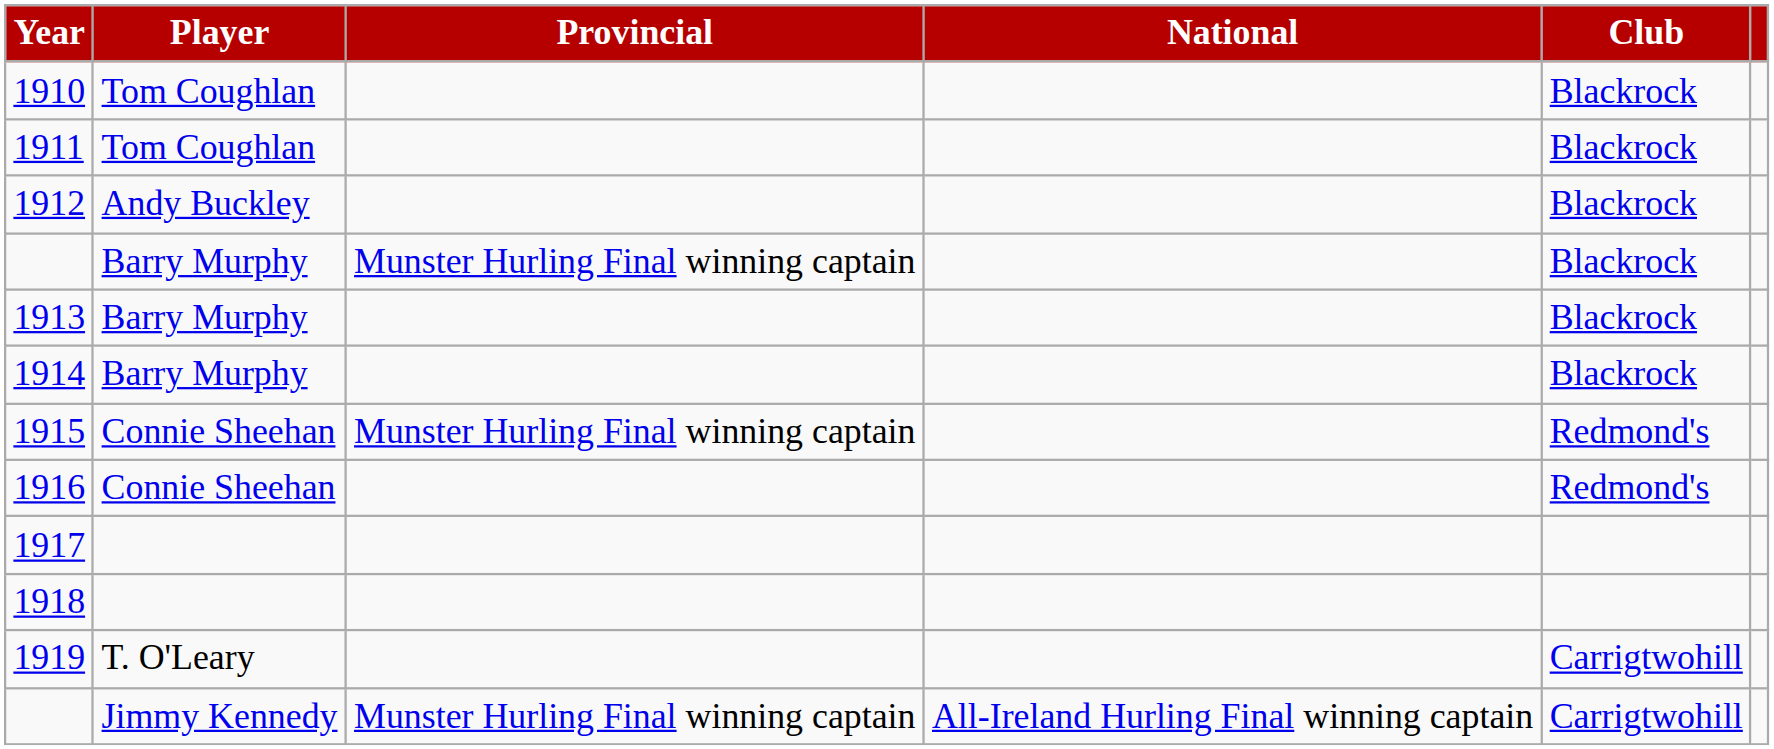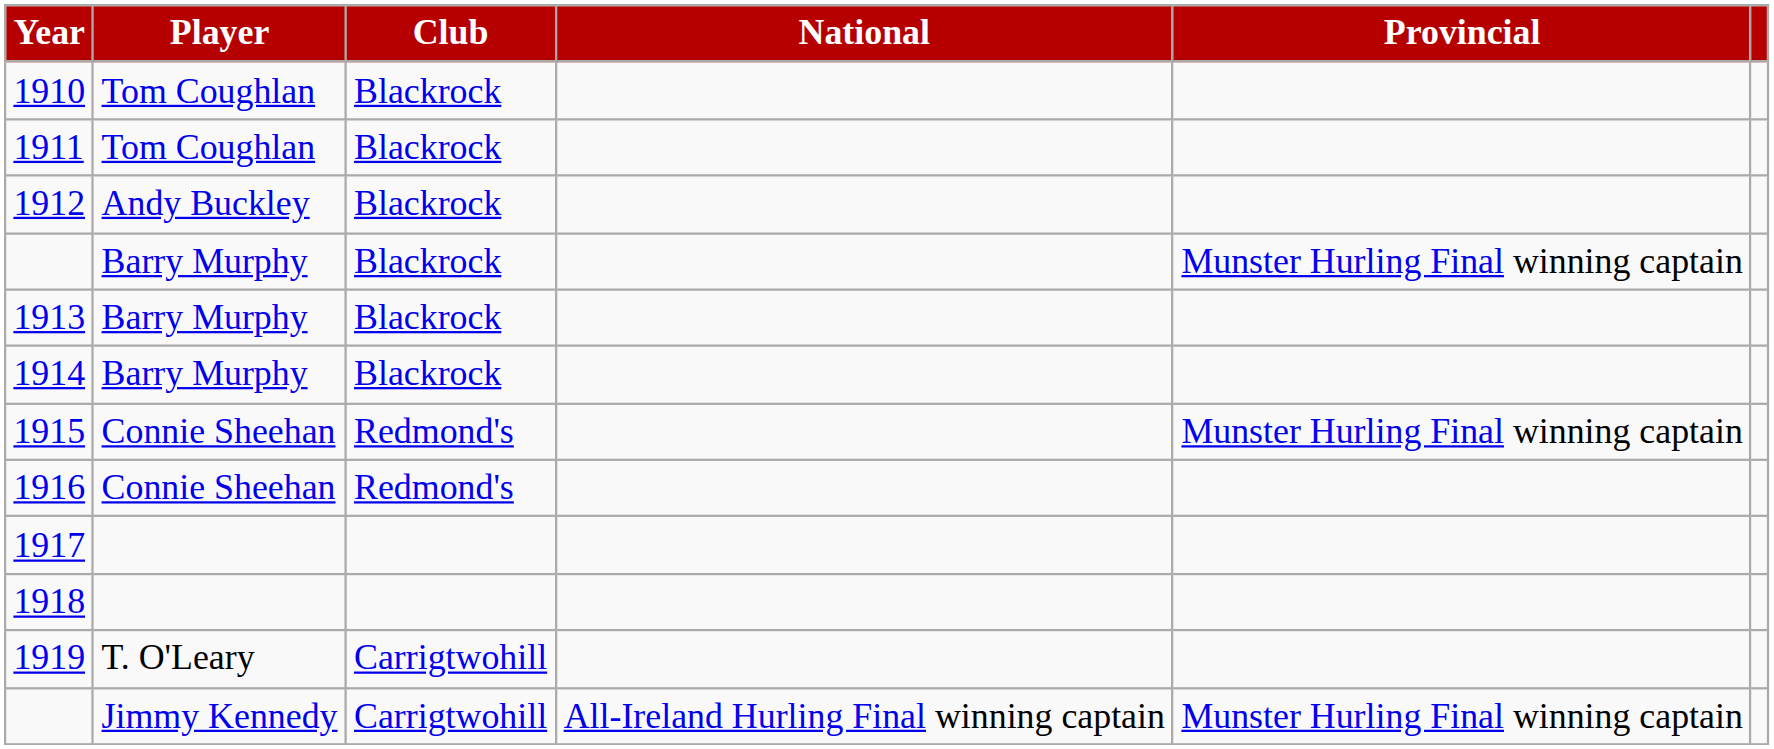columns swapped: (1646, 32) <-> (635, 32)
